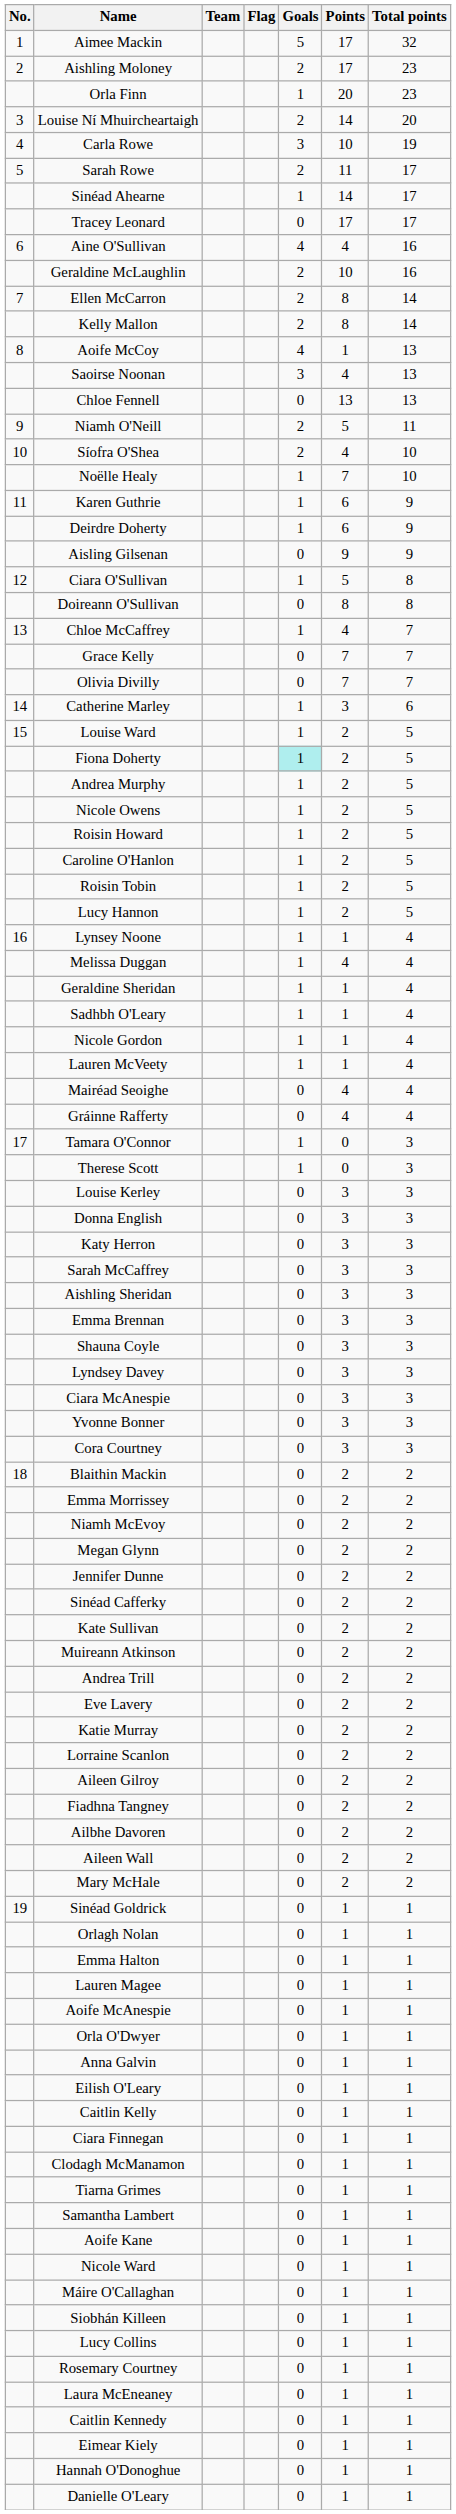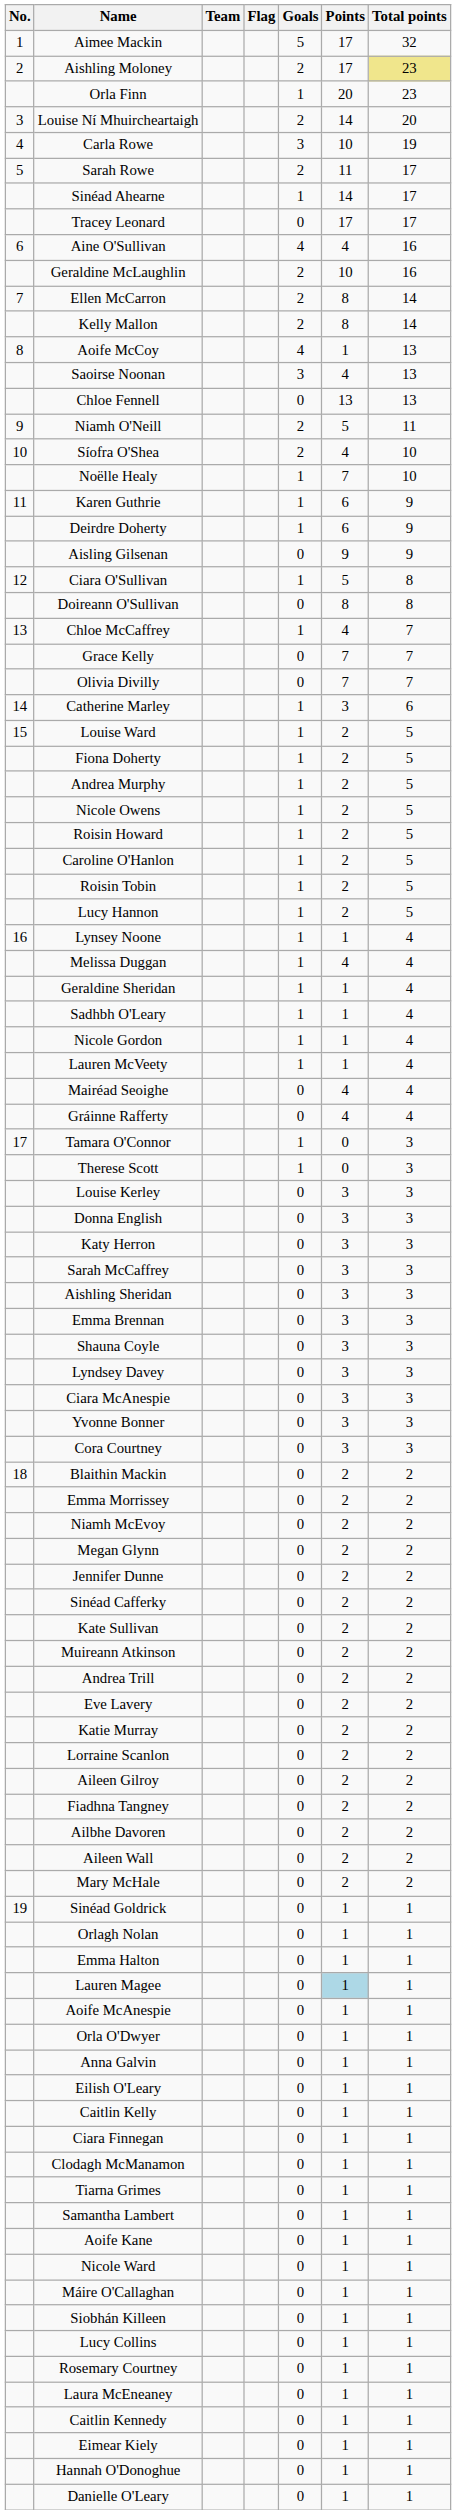(409, 68) no background -> (409, 68) khaki background
(300, 758) paleturquoise background -> (300, 758) no background
(345, 1985) no background -> (345, 1985) lightblue background
